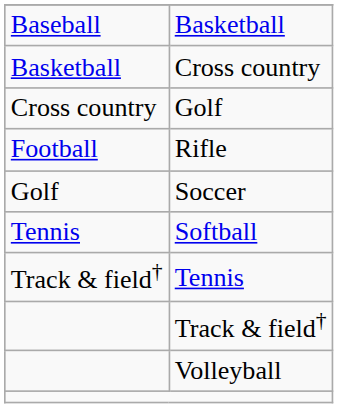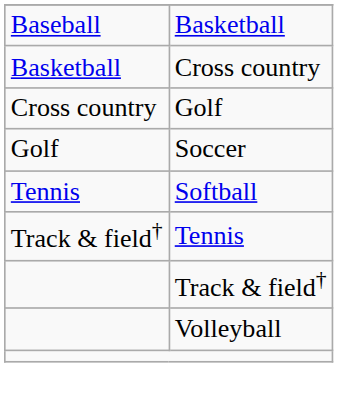- row: (201, 149)
